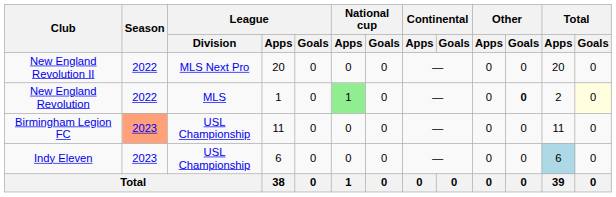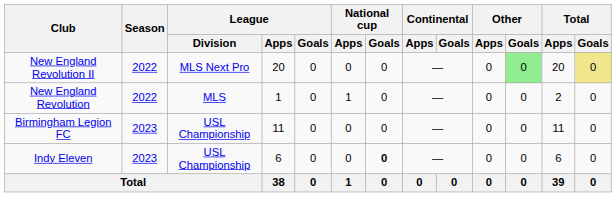(524, 67) no background -> (524, 67) lightgreen background
(593, 67) no background -> (593, 67) khaki background
(348, 98) lightgreen background -> (348, 98) no background
(524, 98) bold -> (524, 98) normal
(593, 98) lightyellow background -> (593, 98) no background
(145, 128) lightsalmon background -> (145, 128) no background
(384, 158) normal -> (384, 158) bold
(558, 158) lightblue background -> (558, 158) no background
